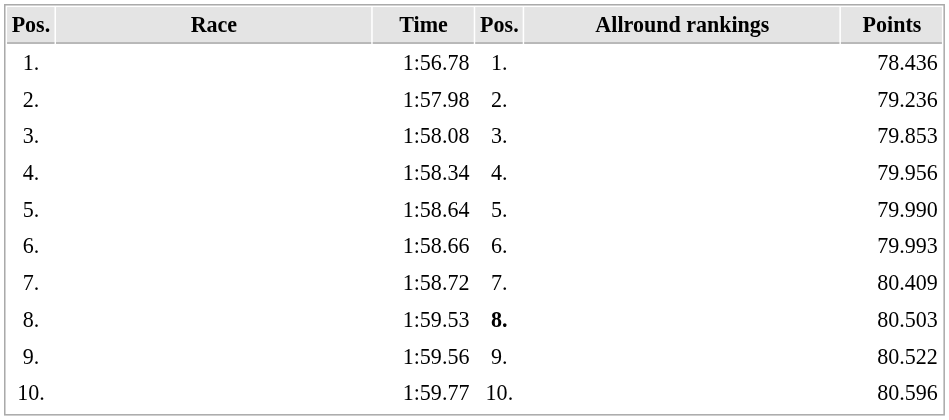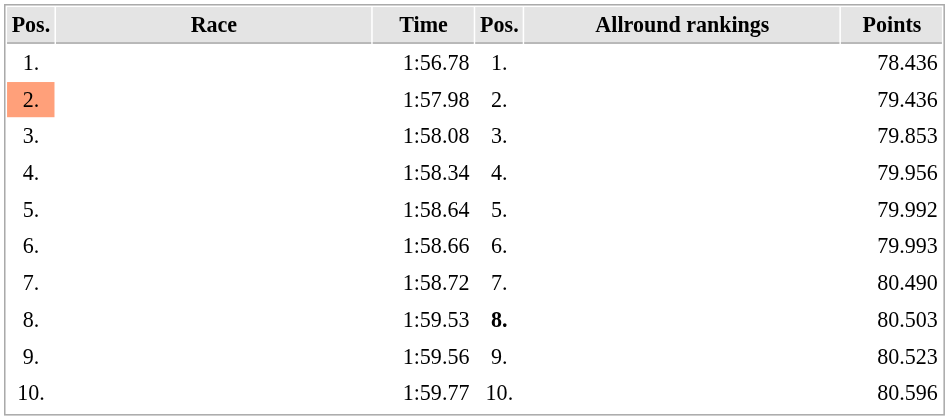(31, 99) no background -> (31, 99) lightsalmon background
(908, 99) 79.236 -> (908, 99) 79.436
(908, 209) 79.990 -> (908, 209) 79.992
(908, 282) 80.409 -> (908, 282) 80.490
(908, 356) 80.522 -> (908, 356) 80.523
